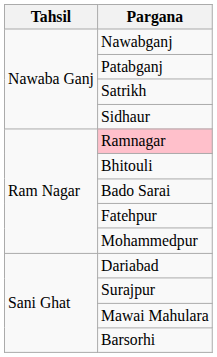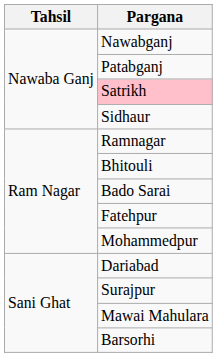(124, 91) no background -> (124, 91) pink background
(133, 141) pink background -> (133, 141) no background
